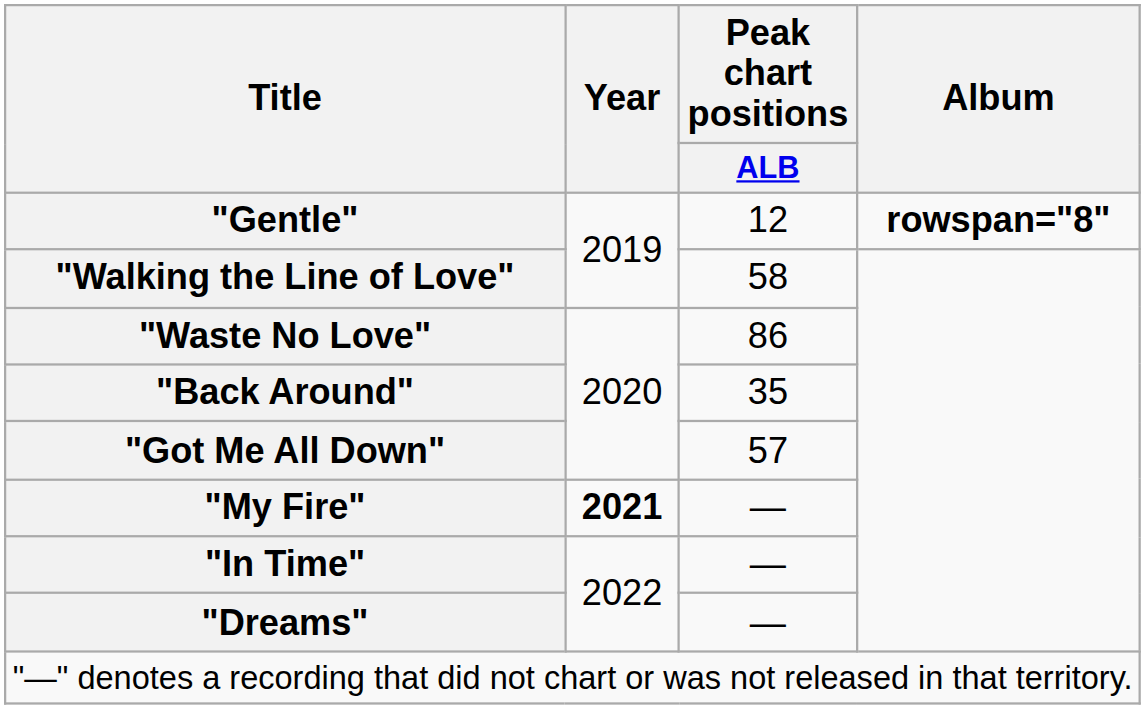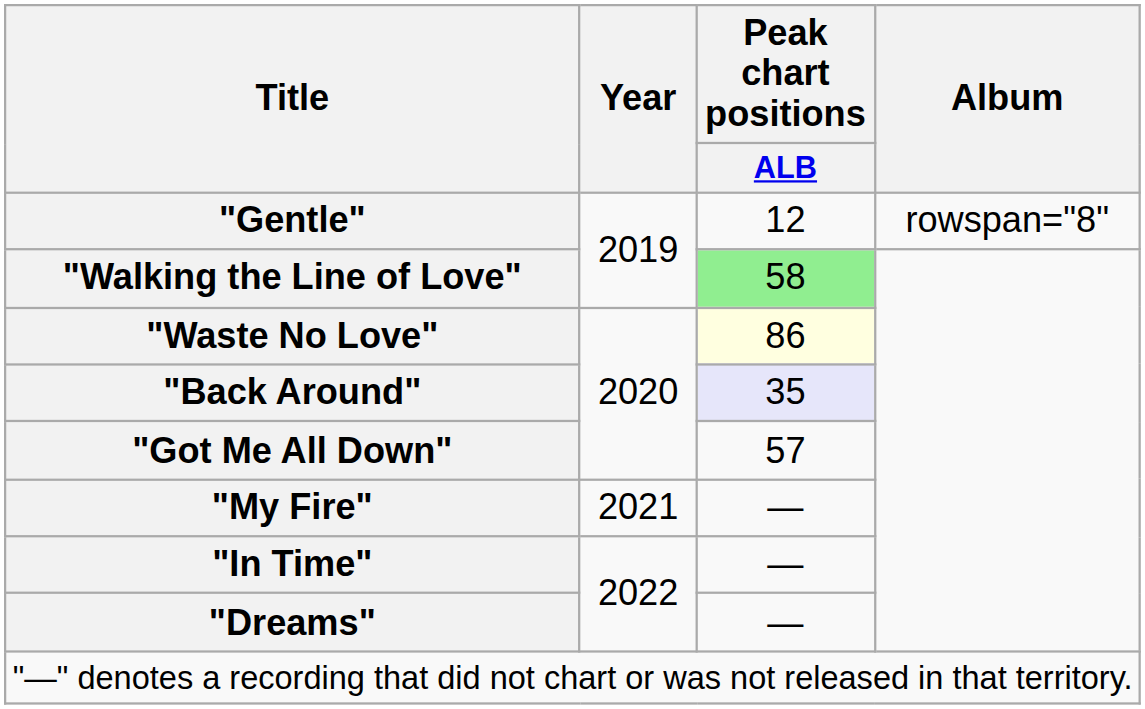(998, 220) bold -> (1007, 220) normal
(768, 277) no background -> (785, 277) lightgreen background
(768, 335) no background -> (785, 335) lightyellow background
(768, 392) no background -> (785, 392) lavender background
(622, 507) bold -> (638, 507) normal
